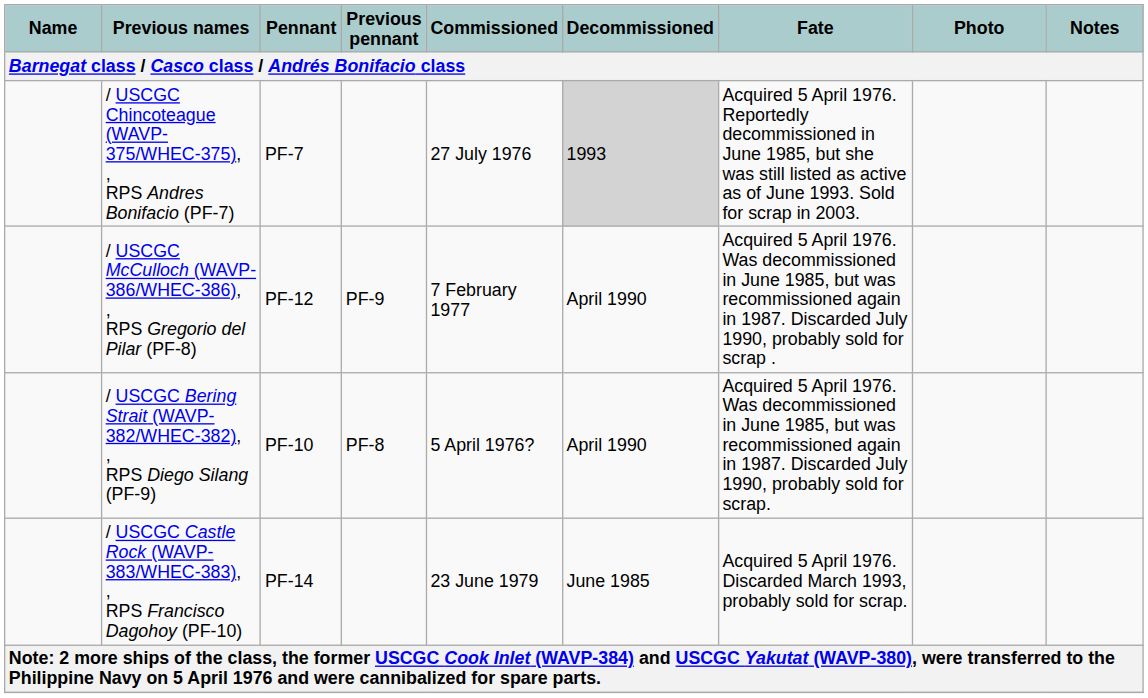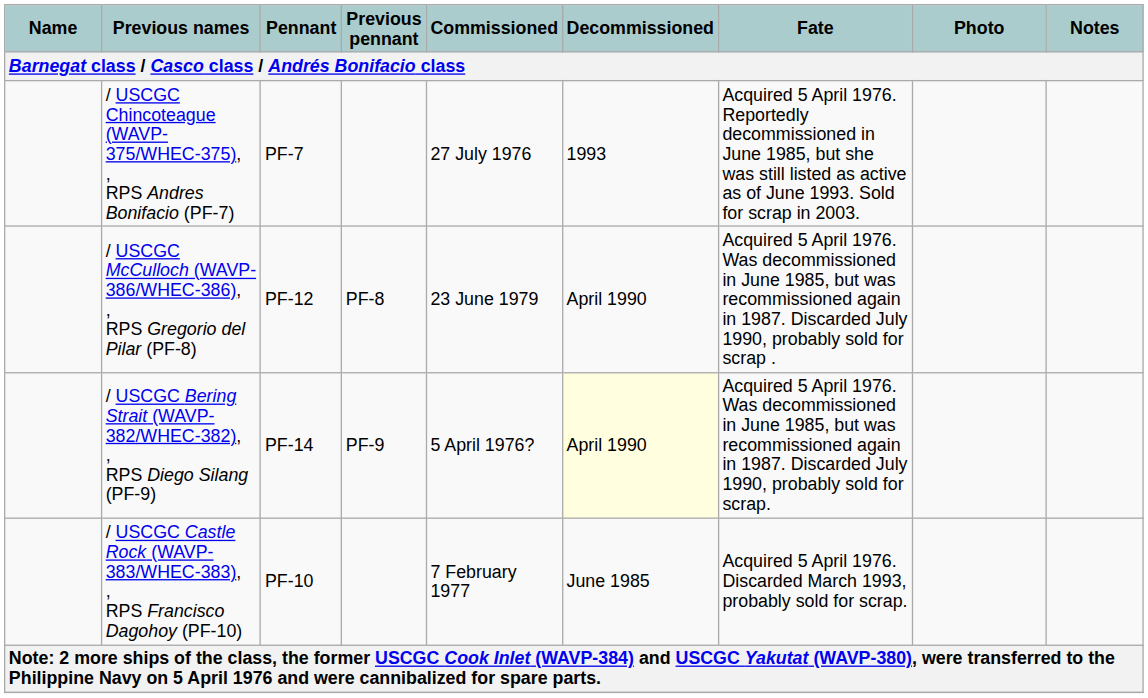(586, 153) lightgrey background -> (586, 153) no background
(365, 299) PF-9 -> (365, 299) PF-8
(473, 299) 7 February 1977 -> (484, 299) 23 June 1979
(289, 445) PF-10 -> (289, 445) PF-14
(365, 445) PF-8 -> (365, 445) PF-9
(607, 445) no background -> (607, 445) lightyellow background
(289, 581) PF-14 -> (289, 581) PF-10
(484, 581) 23 June 1979 -> (473, 581) 7 February 1977
